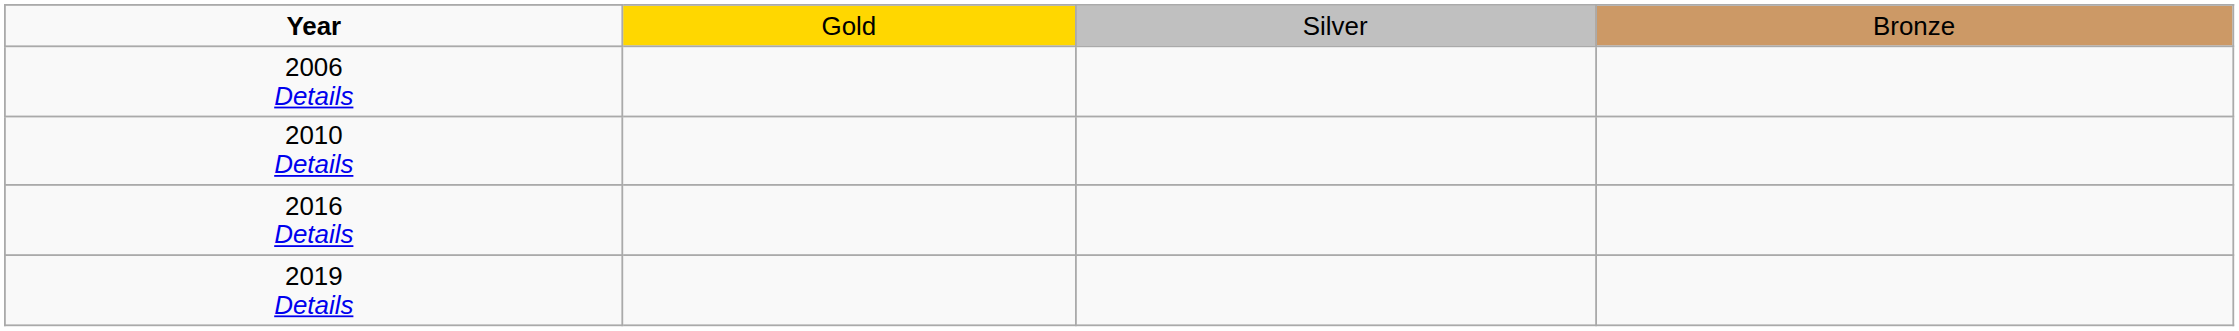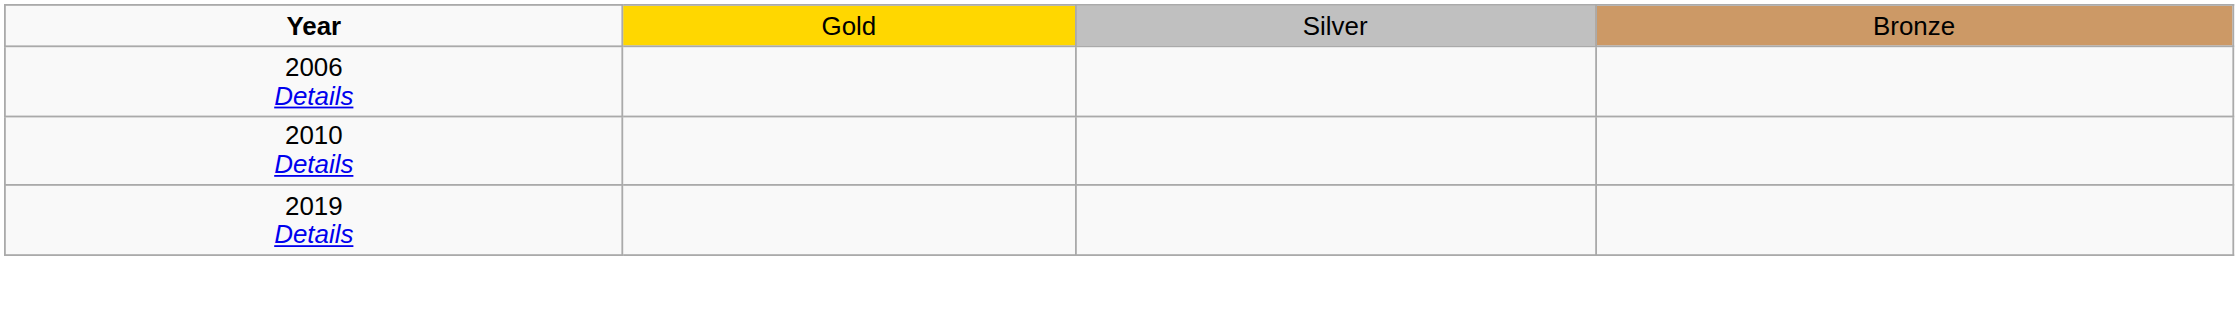- row: (314, 221)
